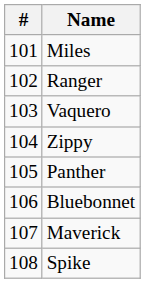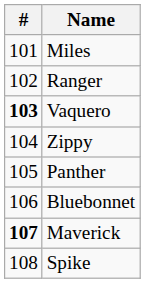(23, 111) normal -> (23, 111) bold
(23, 232) normal -> (23, 232) bold
